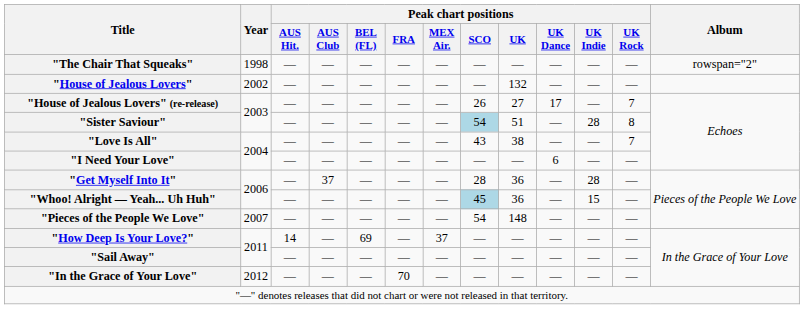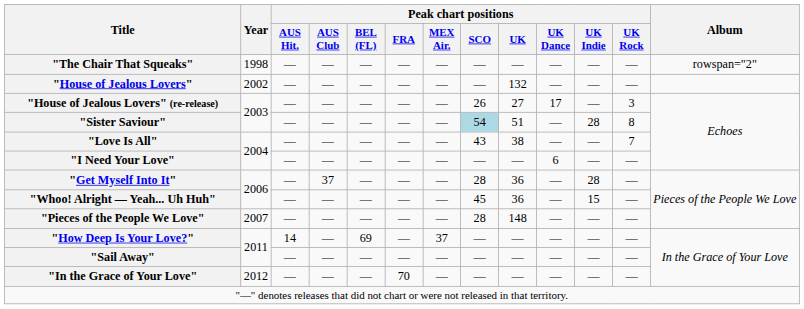(631, 102) 7 -> (631, 102) 3
(480, 199) lightblue background -> (480, 199) no background
(480, 218) 54 -> (480, 218) 28
